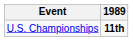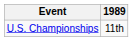(114, 28) bold -> (114, 28) normal
